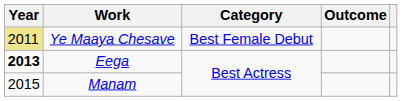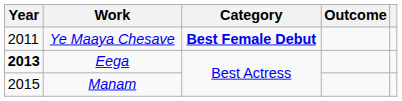(23, 38) khaki background -> (23, 38) no background
(251, 38) normal -> (251, 38) bold
